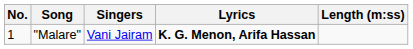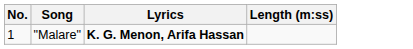- column: (120, 15)
